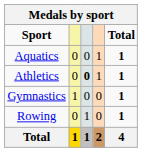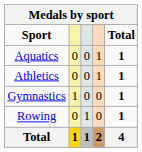(87, 75) bold -> (87, 75) normal
